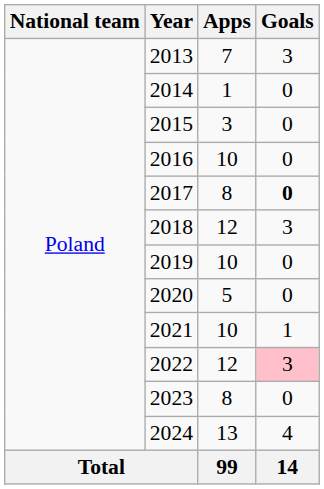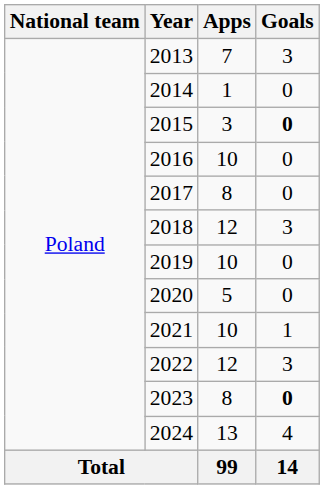(287, 124) normal -> (287, 124) bold
(287, 192) bold -> (287, 192) normal
(287, 364) pink background -> (287, 364) no background
(287, 398) normal -> (287, 398) bold
